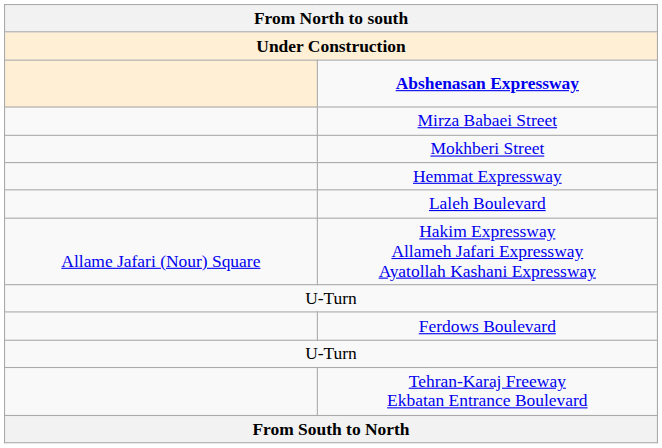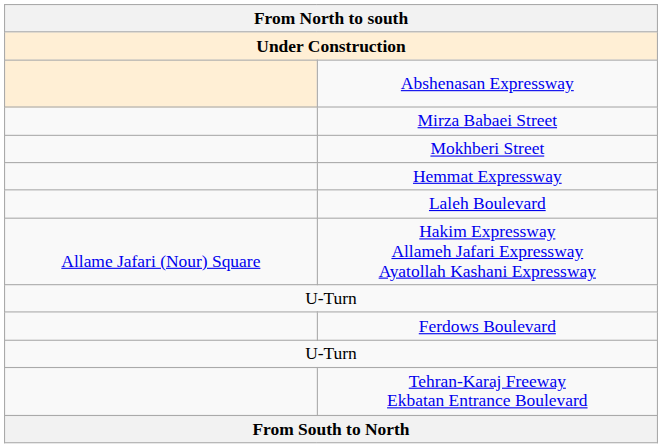(487, 83) bold -> (487, 83) normal
